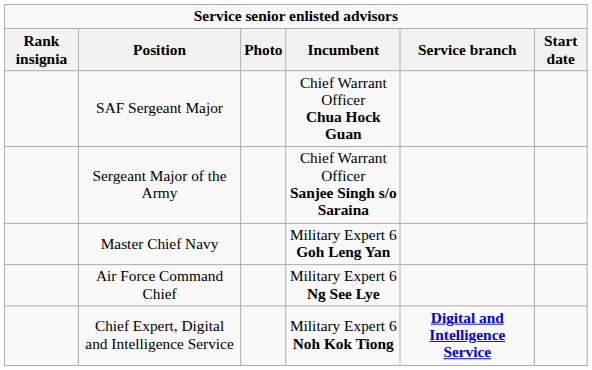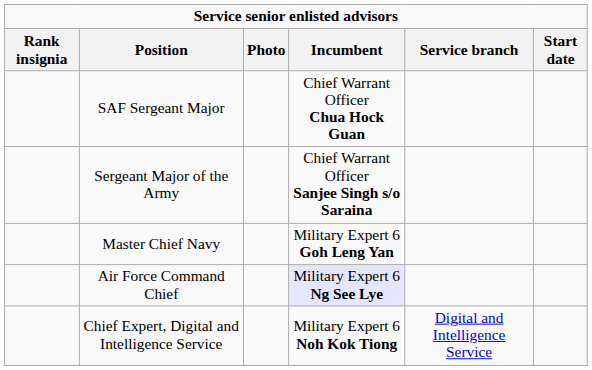(343, 285) no background -> (347, 285) lavender background
(467, 335) bold -> (469, 335) normal
